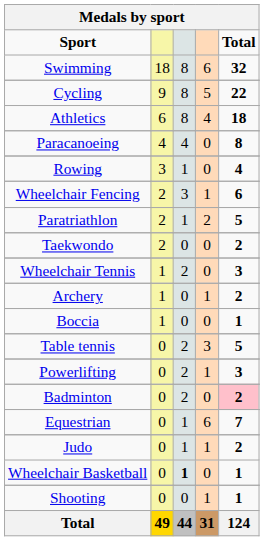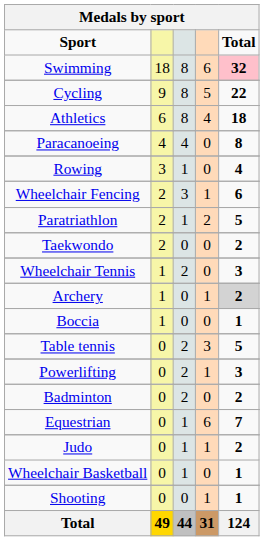(239, 67) no background -> (239, 67) pink background
(239, 295) no background -> (239, 295) lightgrey background
(239, 397) pink background -> (239, 397) no background
(185, 472) bold -> (185, 472) normal
